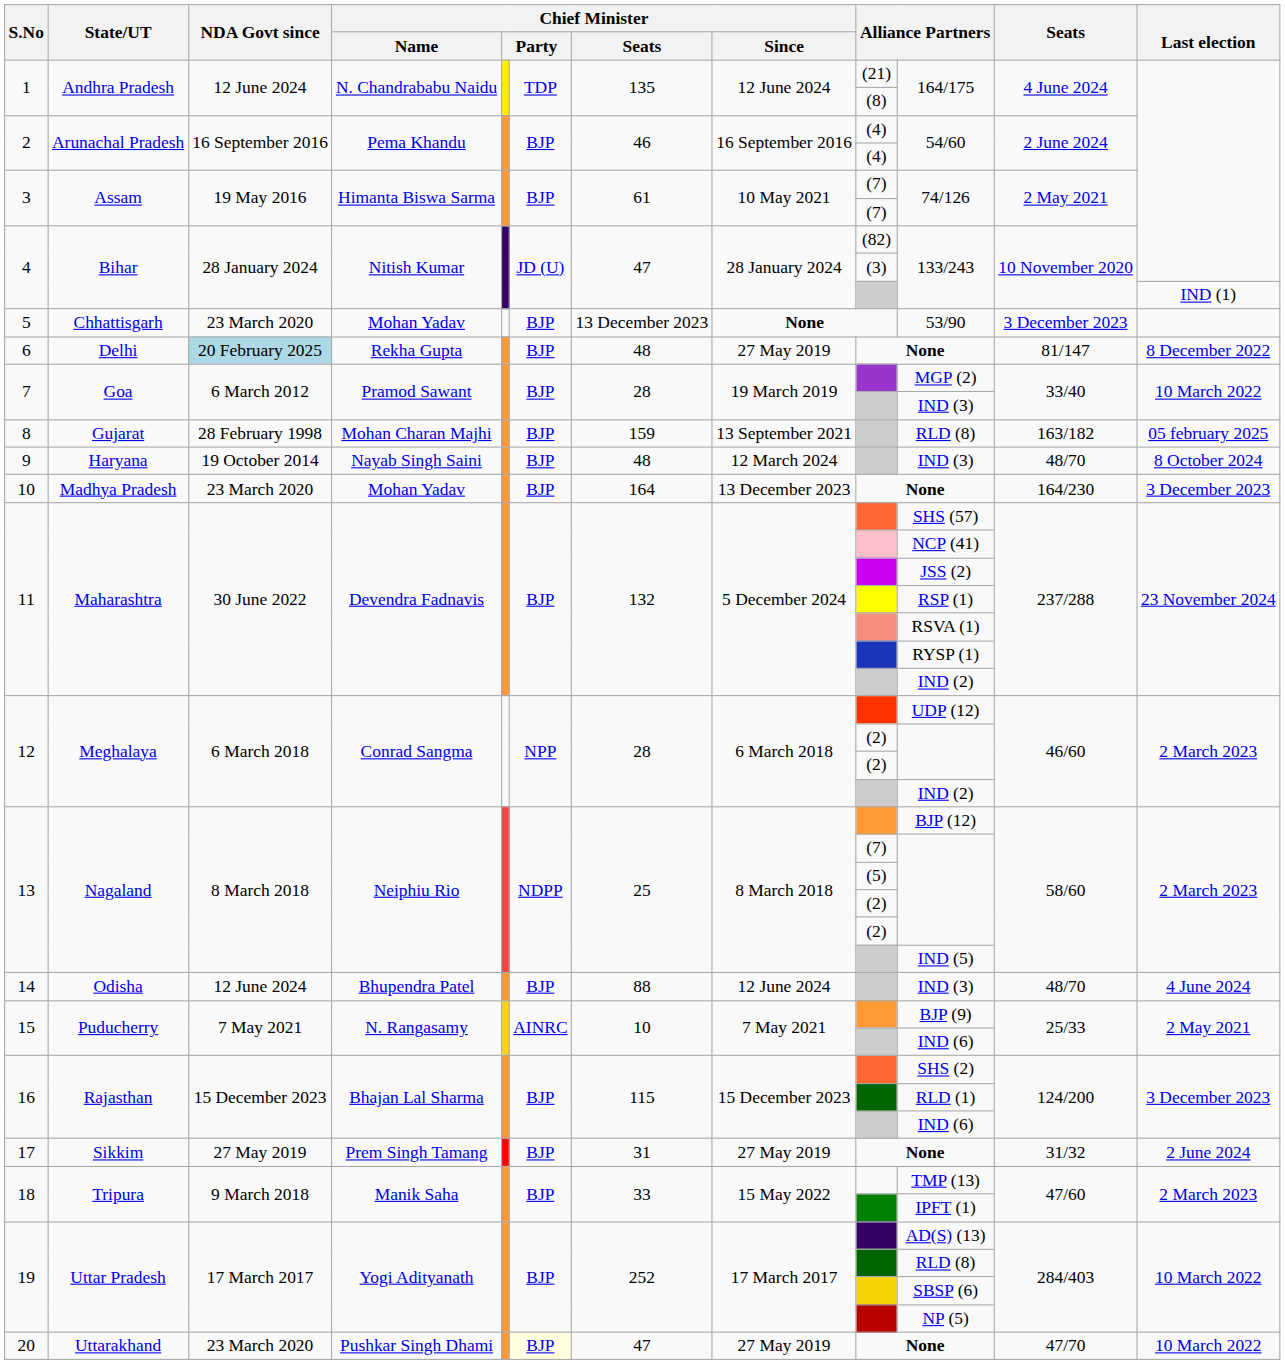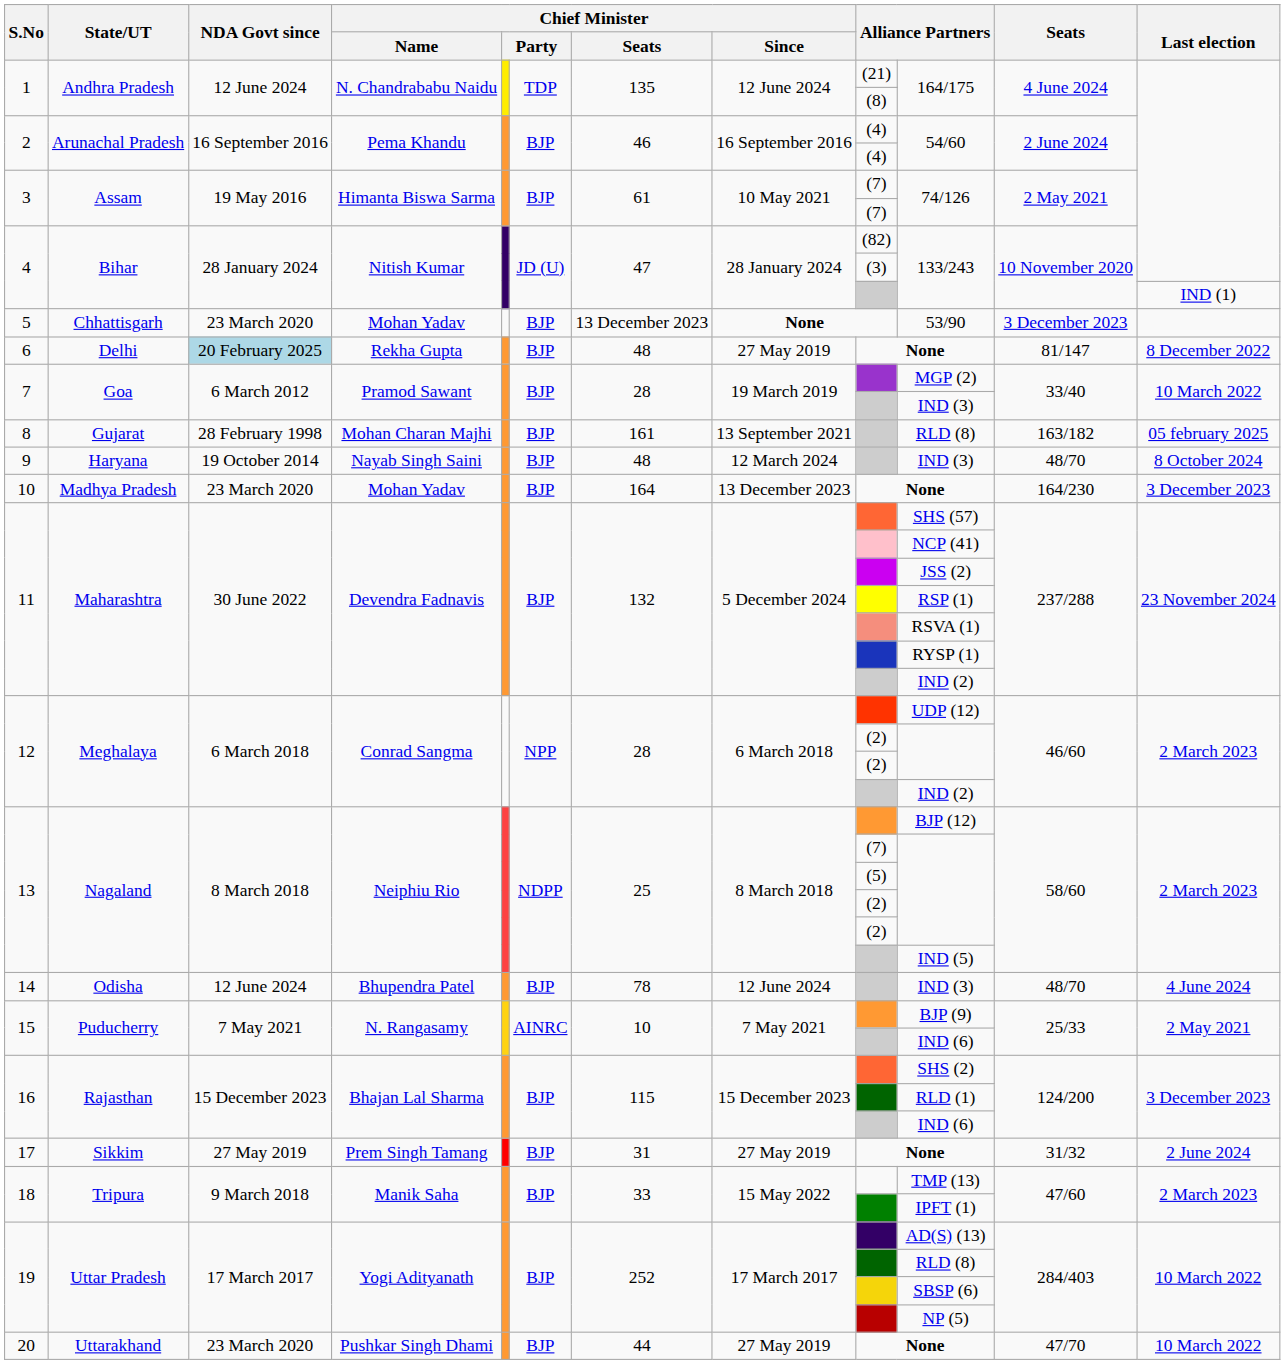(642, 433) 159 -> (642, 433) 161
(642, 986) 88 -> (642, 986) 78
(540, 1345) lightyellow background -> (540, 1345) no background
(642, 1345) 47 -> (642, 1345) 44
